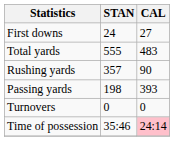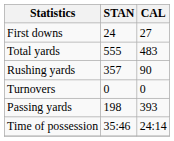rows swapped: (39, 88) <-> (31, 107)
(153, 126) pink background -> (153, 126) no background
